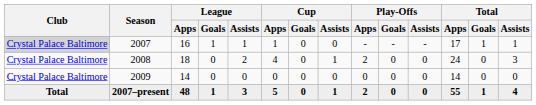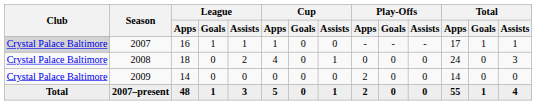(365, 60) 2 -> (365, 60) 0
(365, 76) 0 -> (365, 76) 2
